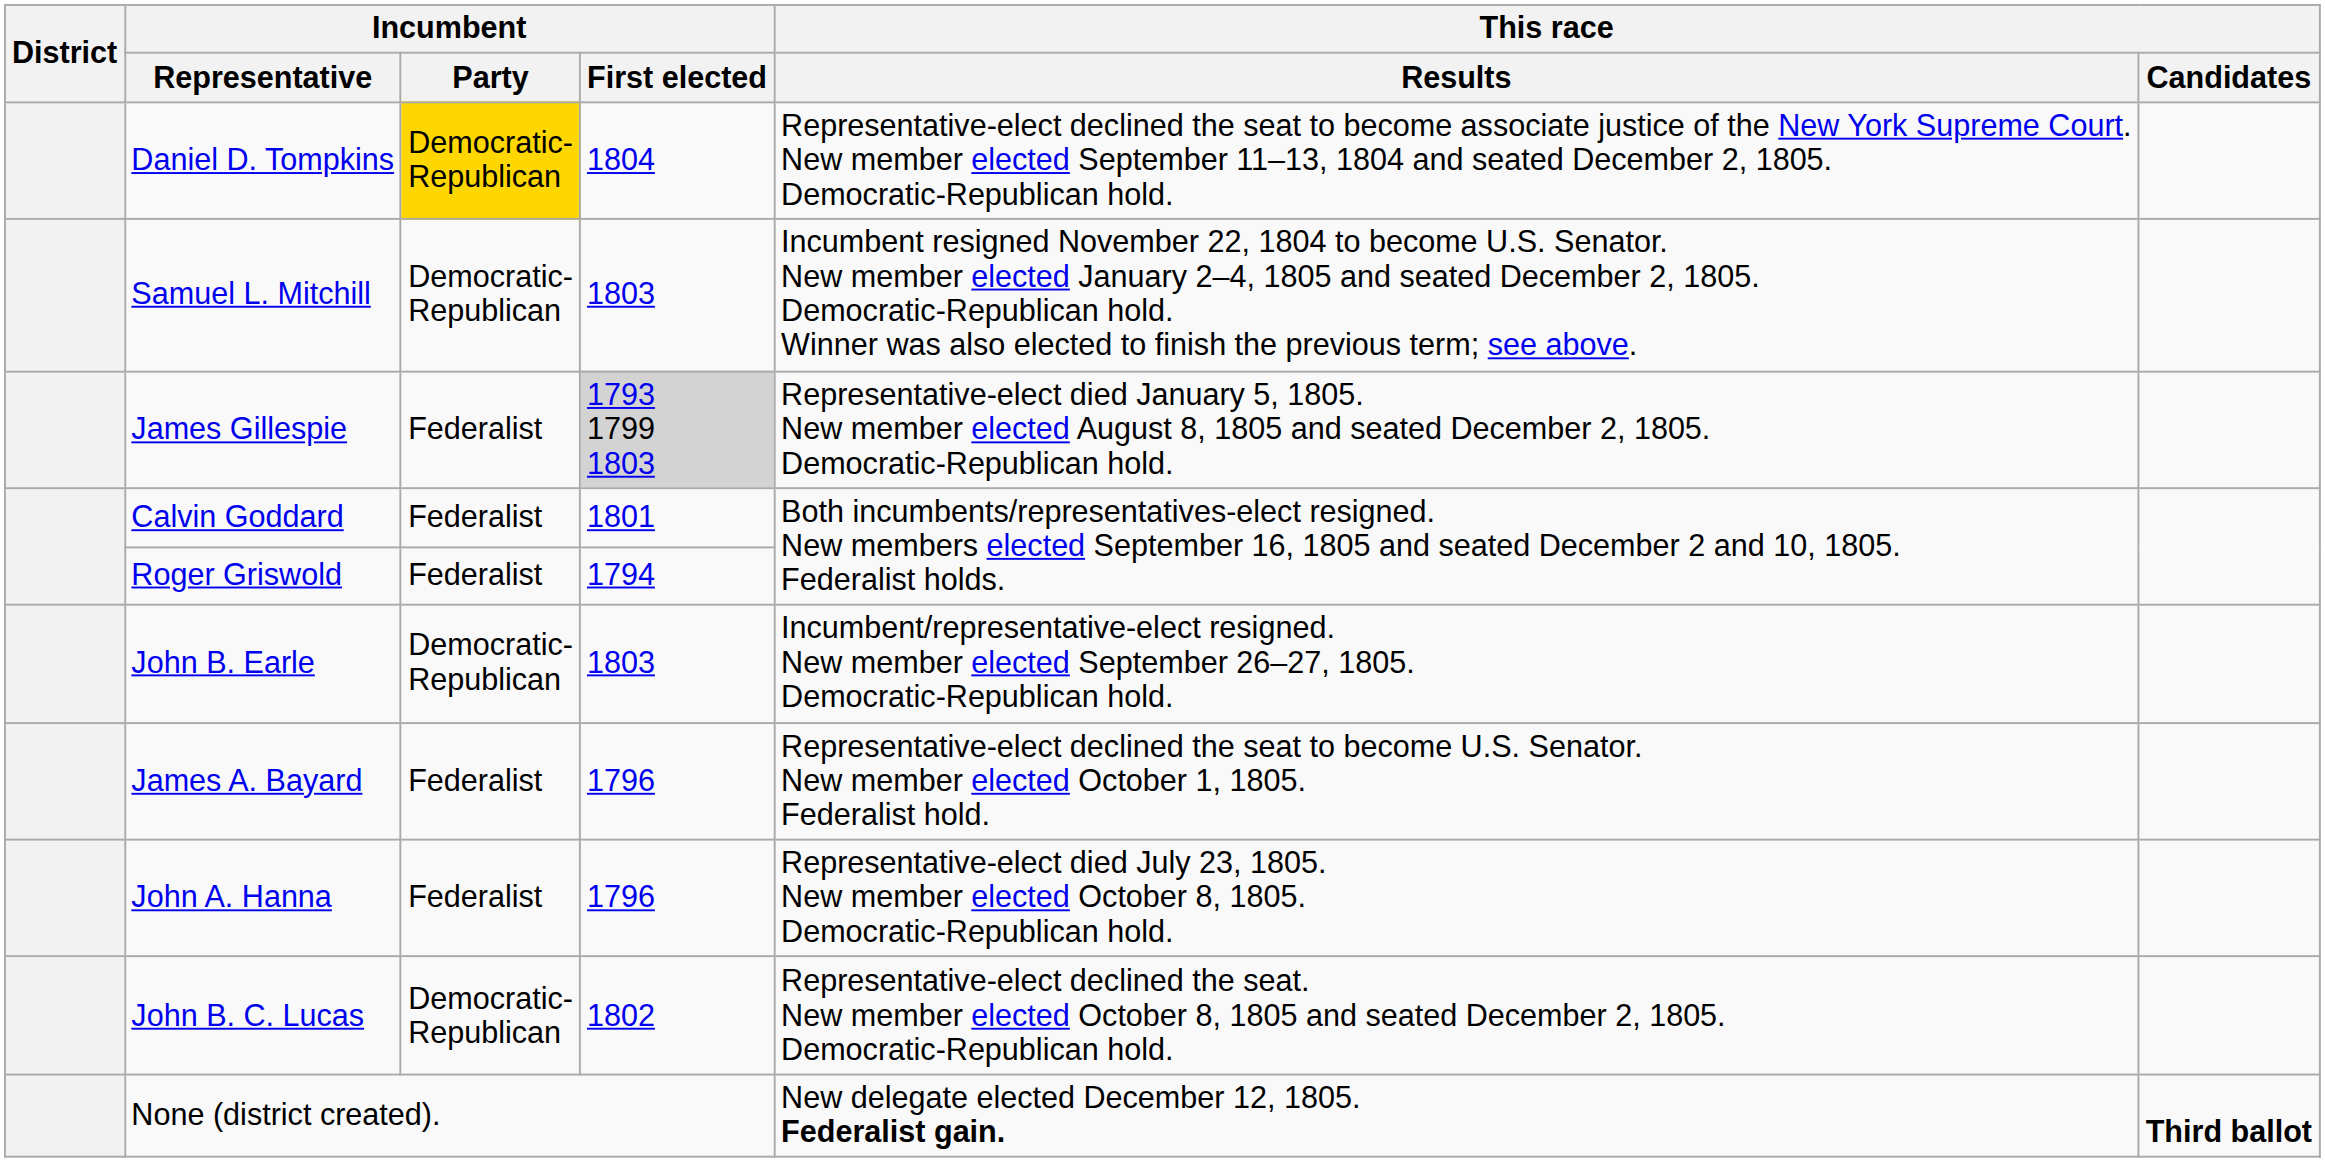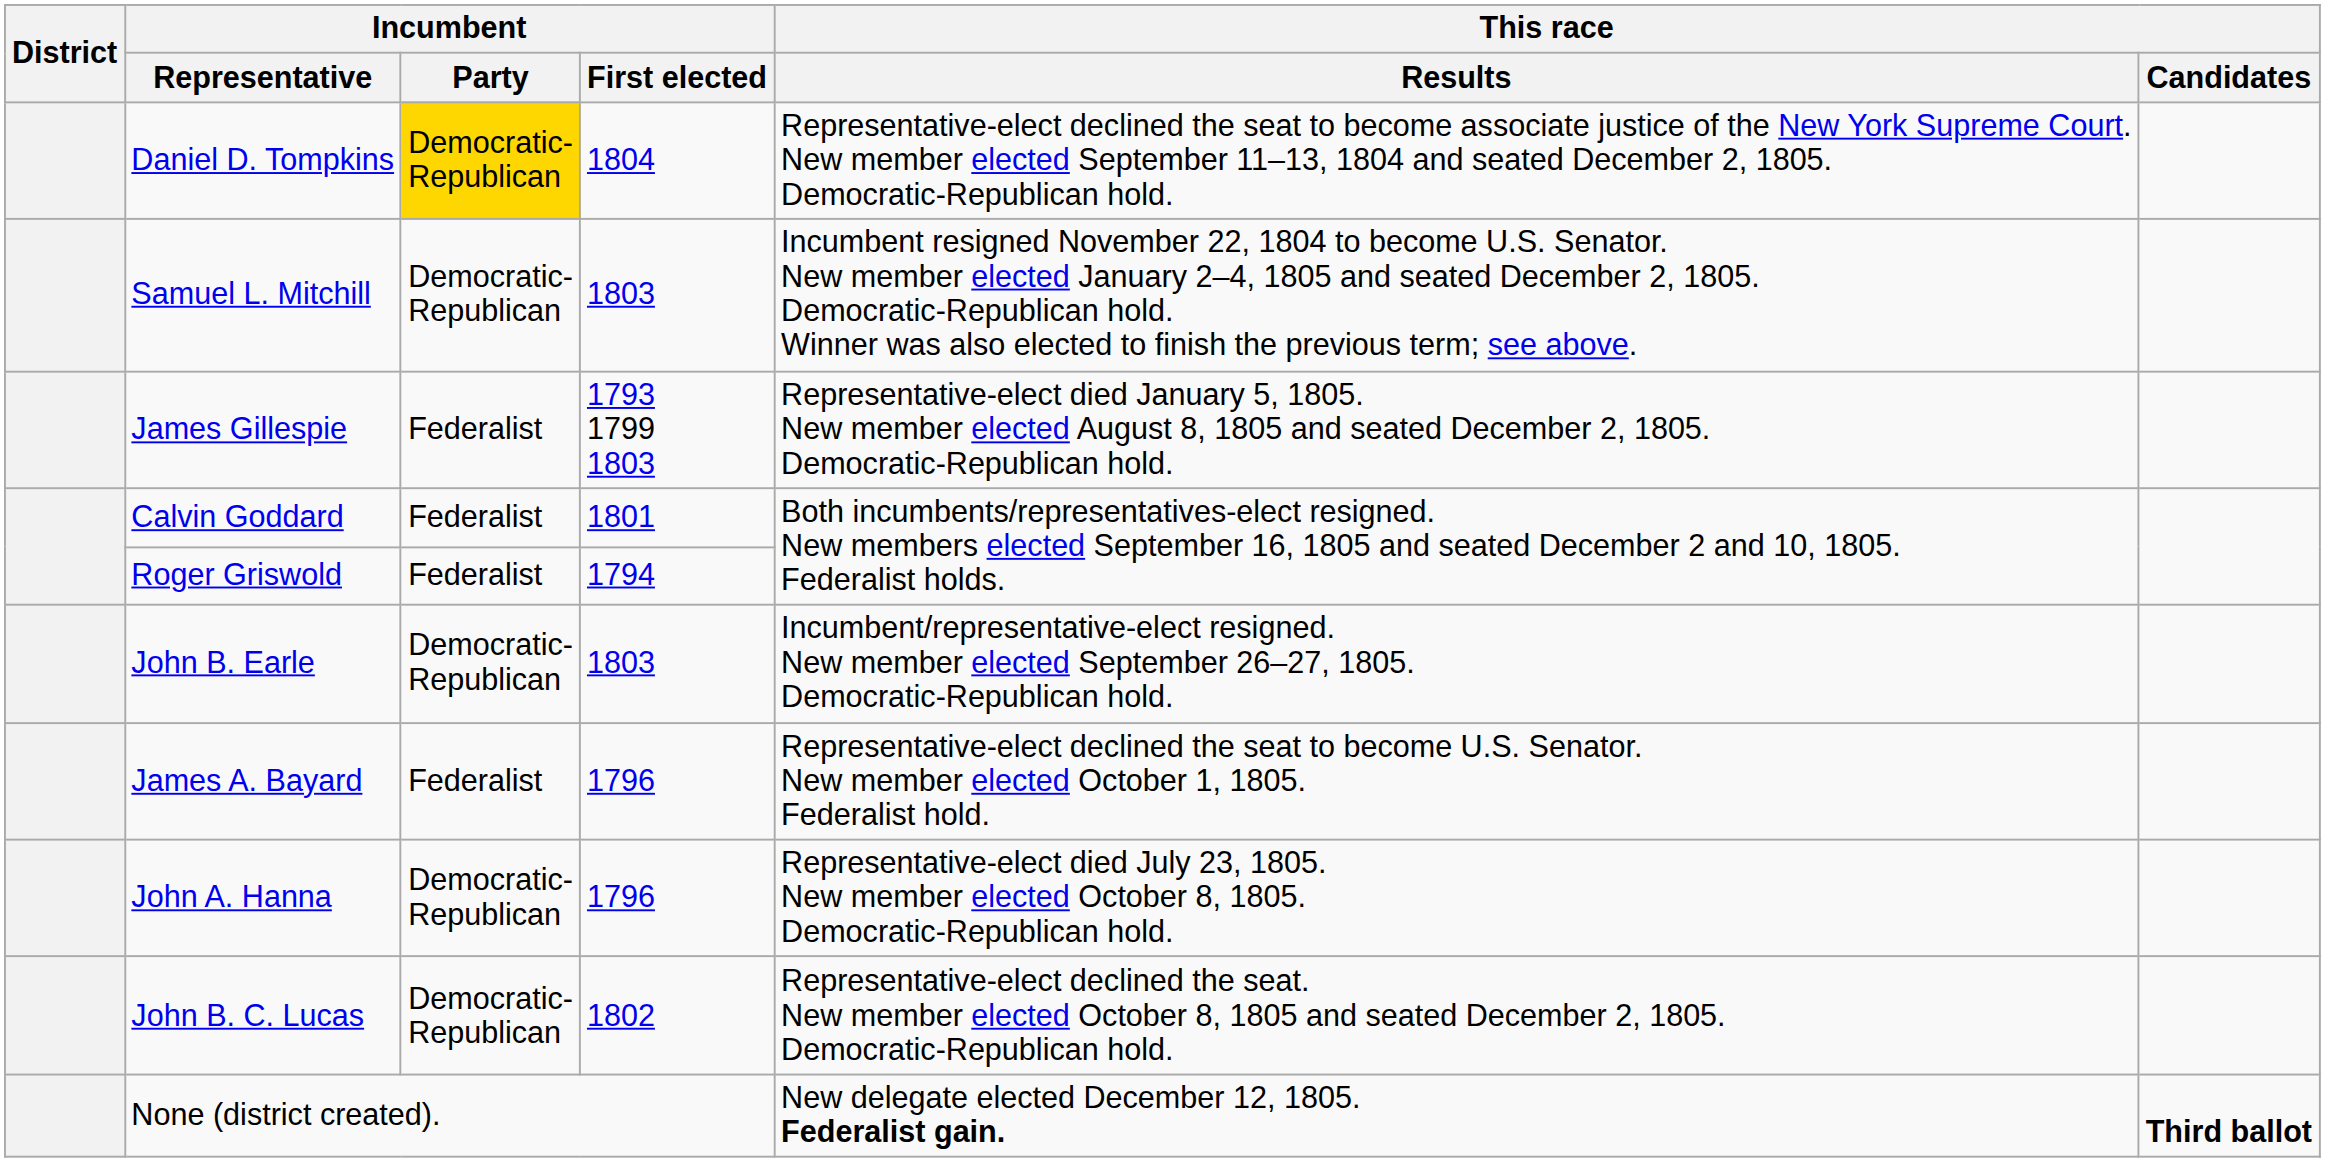(621, 428) lightgrey background -> (621, 428) no background
(475, 897) Federalist -> (491, 897) Democratic- Republican
